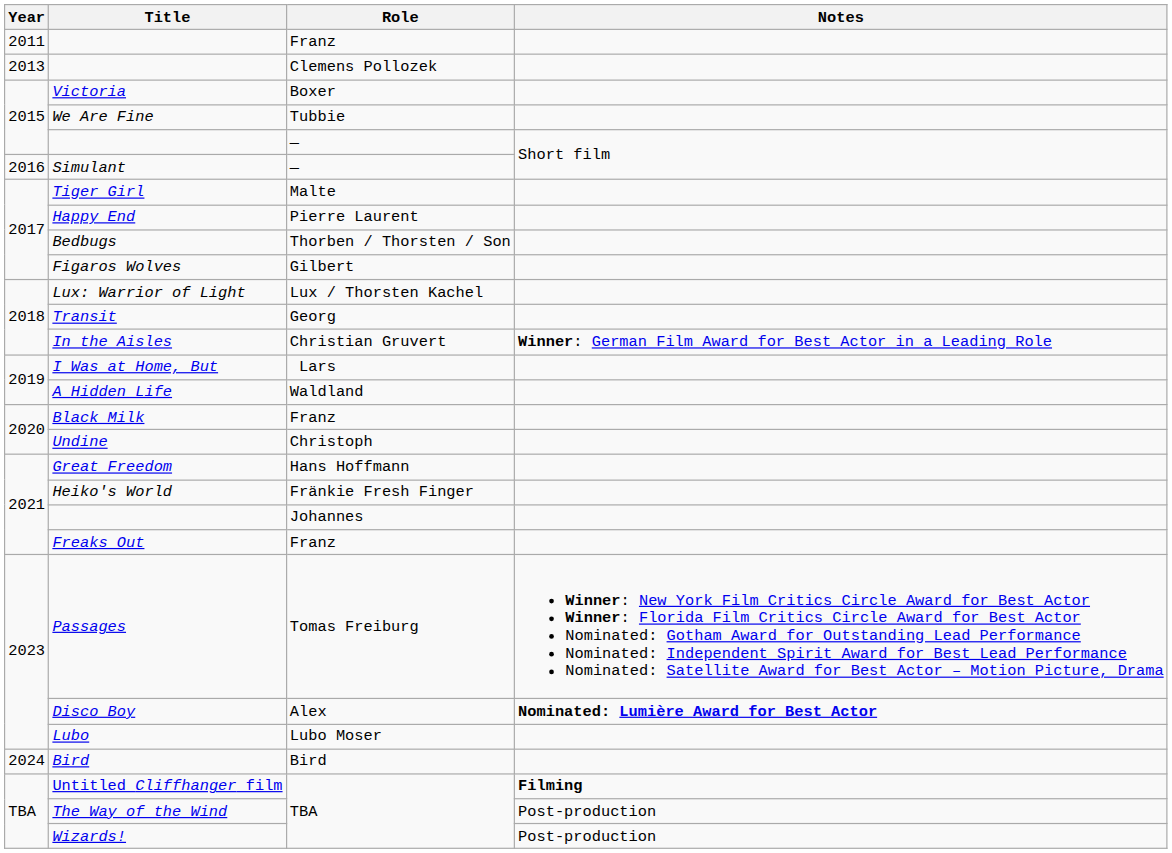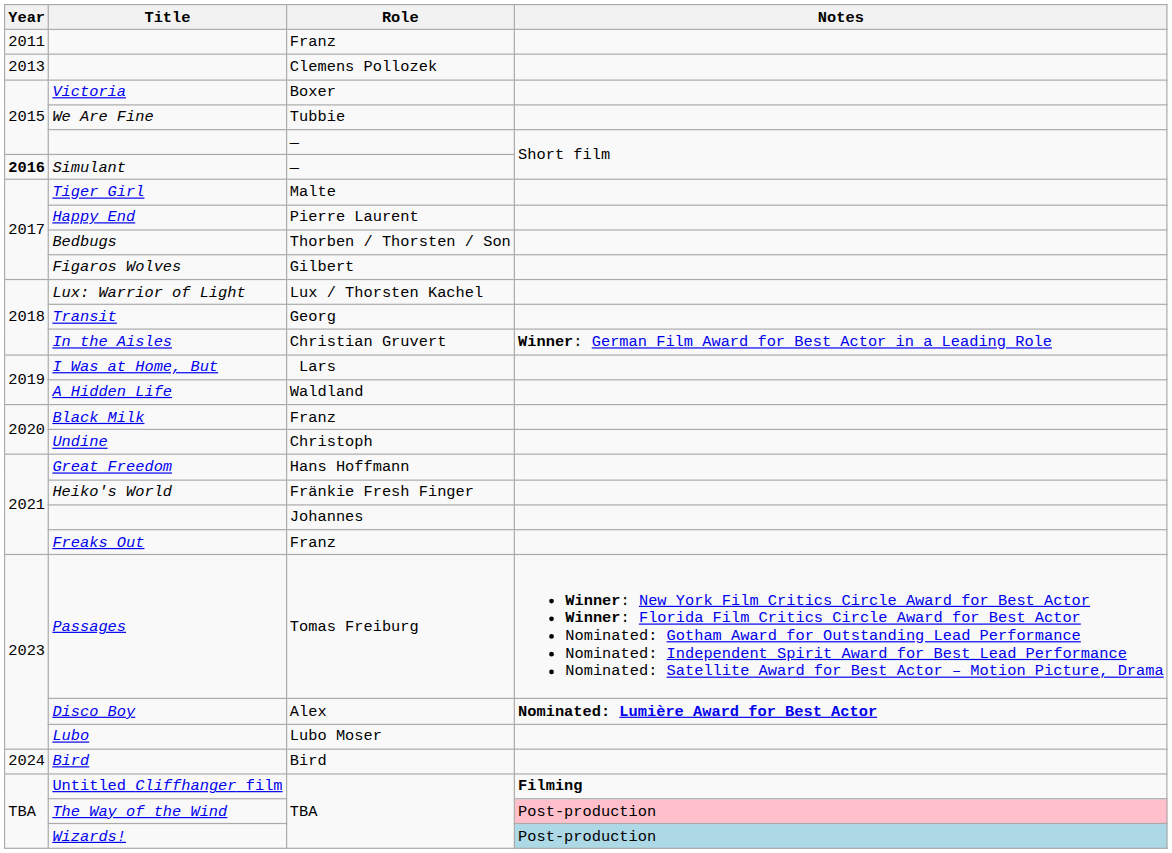(27, 167) normal -> (27, 167) bold
(587, 811) no background -> (587, 811) pink background
(587, 836) no background -> (587, 836) lightblue background
